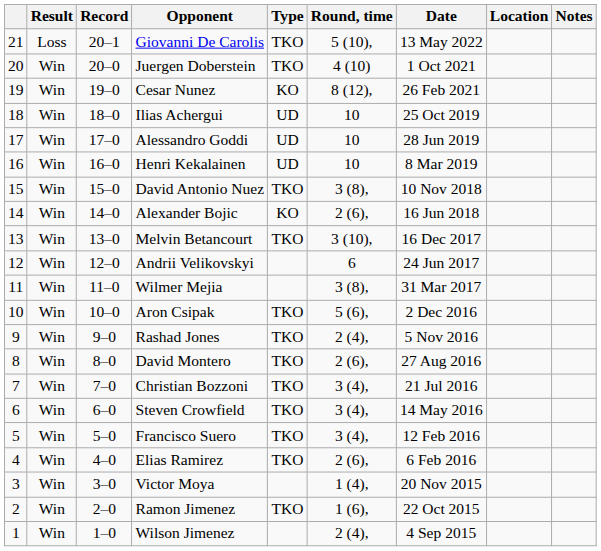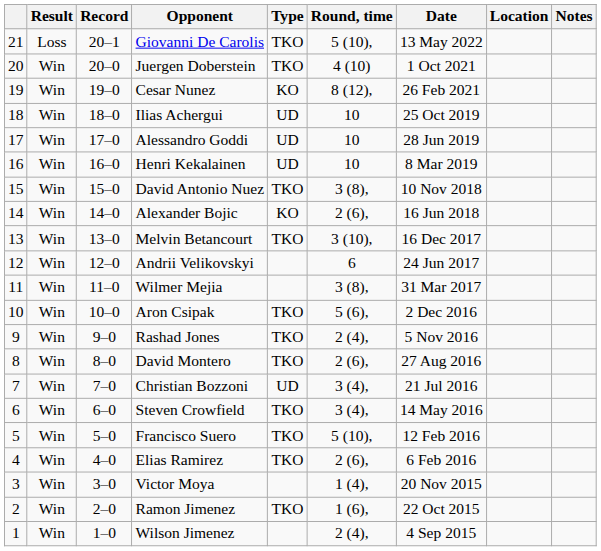(287, 386) TKO -> (287, 386) UD
(352, 435) 3 (4), -> (352, 435) 5 (10),
